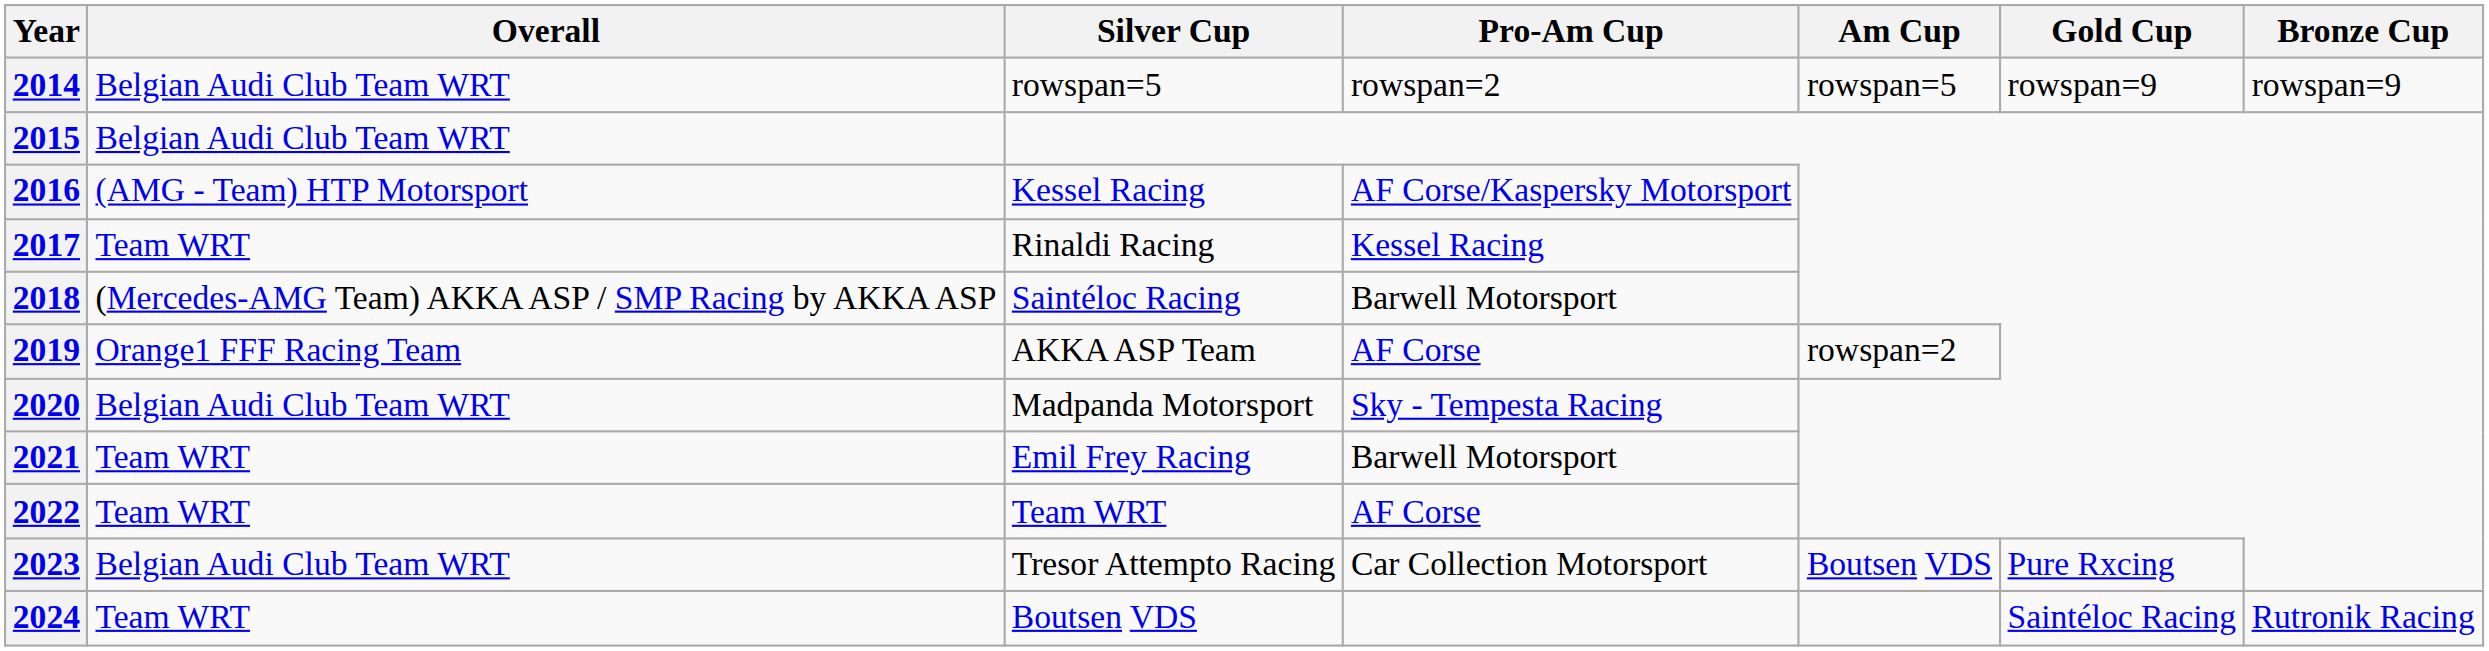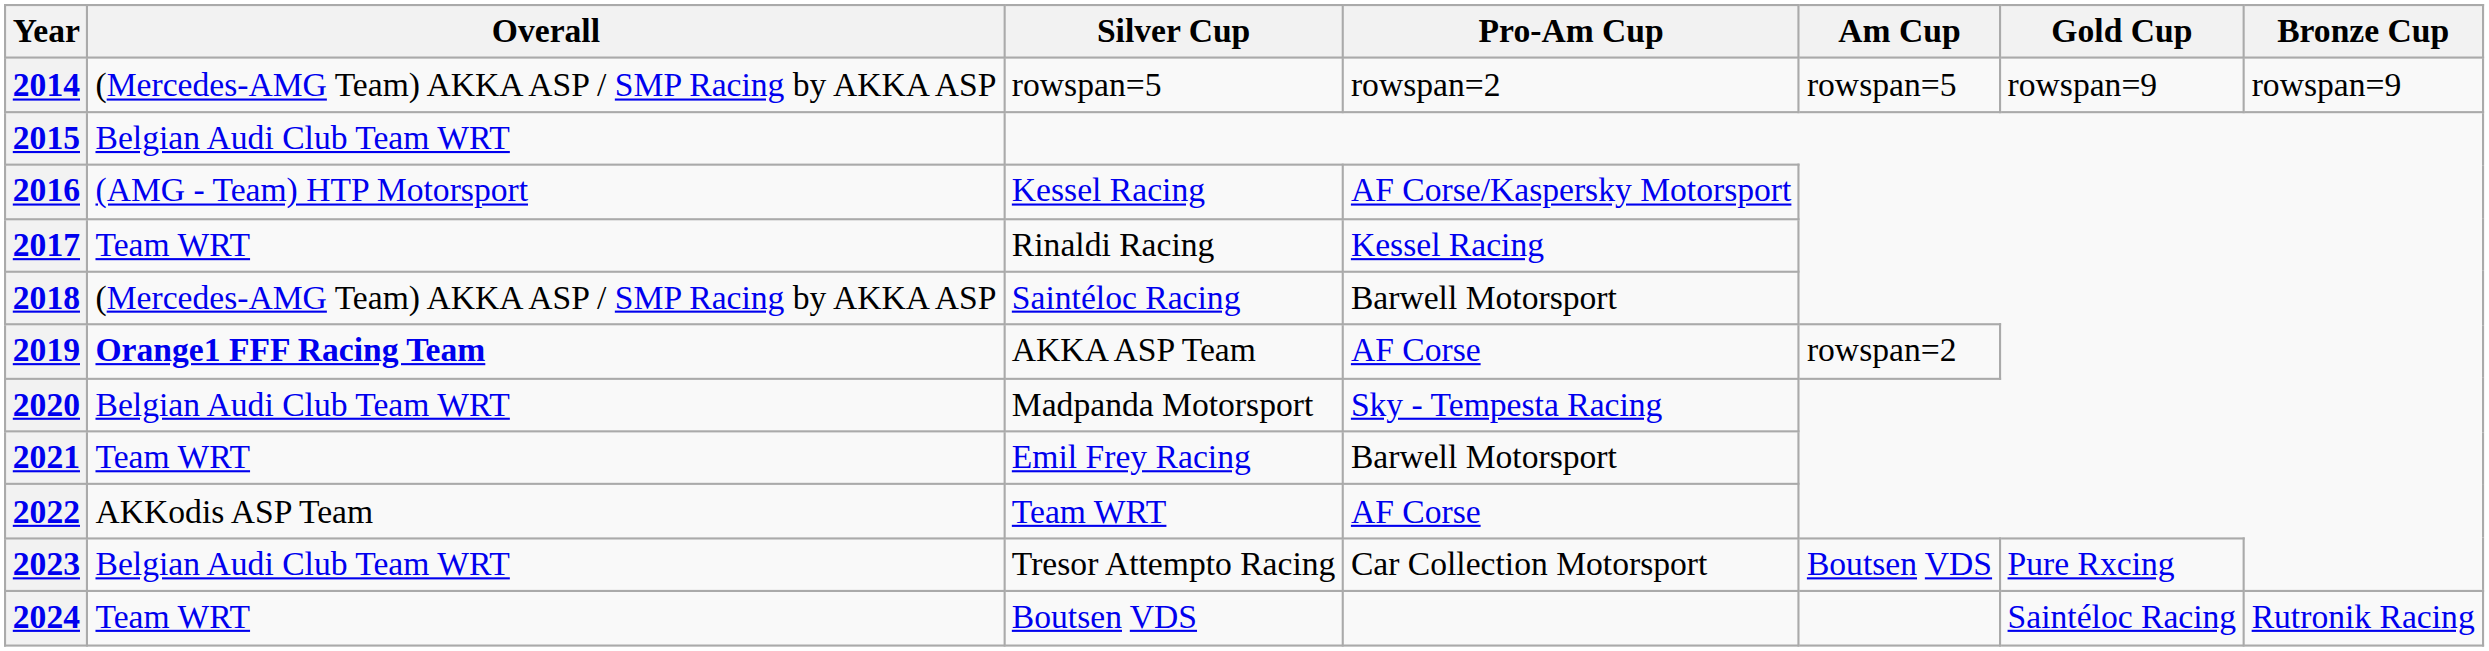(303, 84) Belgian Audi Club Team WRT -> (546, 84) (Mercedes-AMG Team) AKKA ASP / SMP Racing by AKKA ASP
(278, 350) normal -> (290, 350) bold
(173, 510) Team WRT -> (234, 510) AKKodis ASP Team
